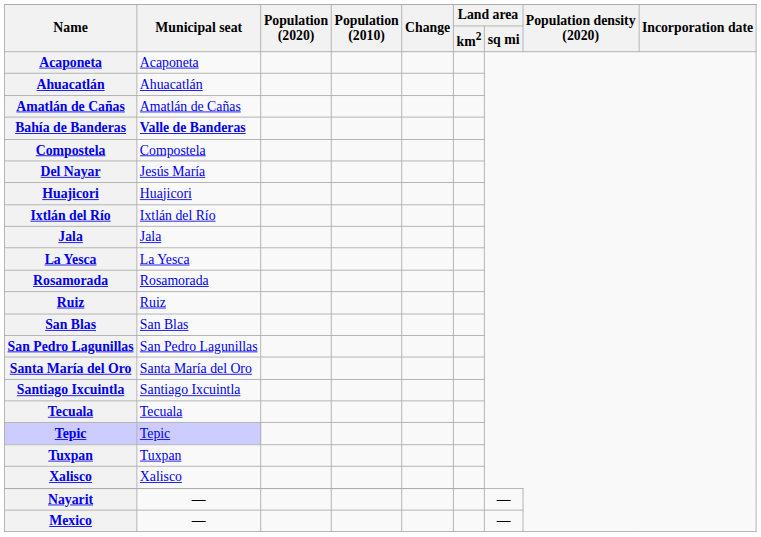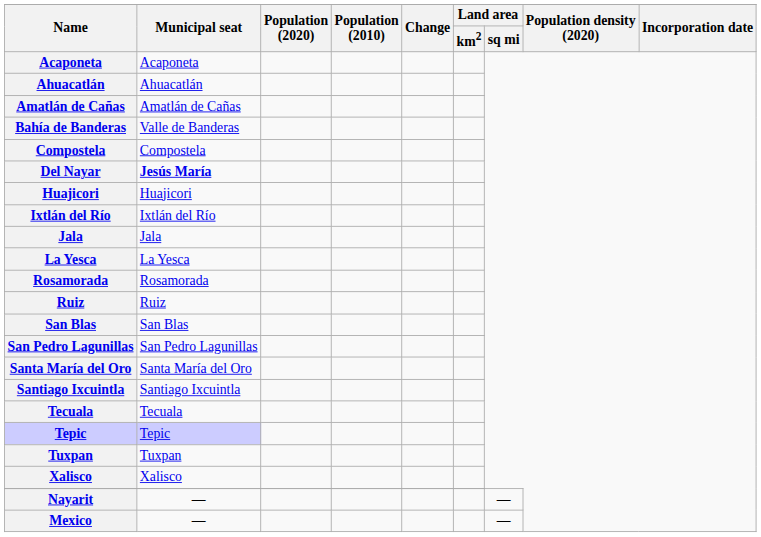(193, 128) bold -> (190, 128) normal
(173, 171) normal -> (176, 171) bold
